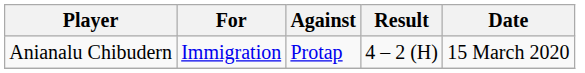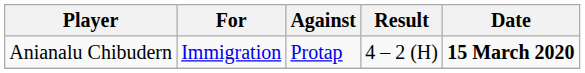(508, 52) normal -> (511, 52) bold
